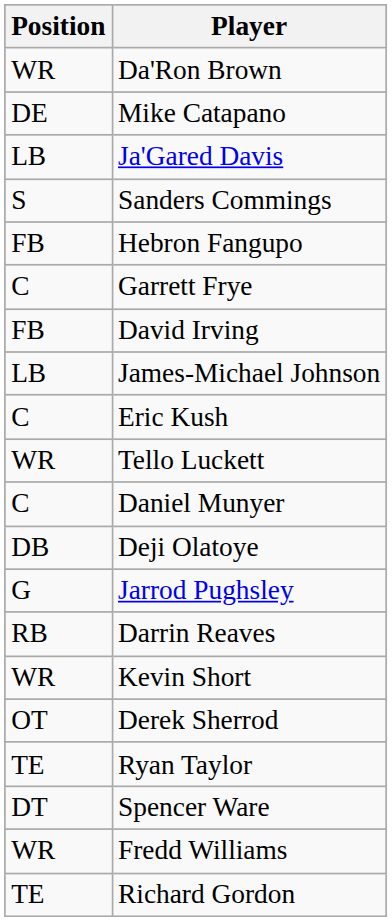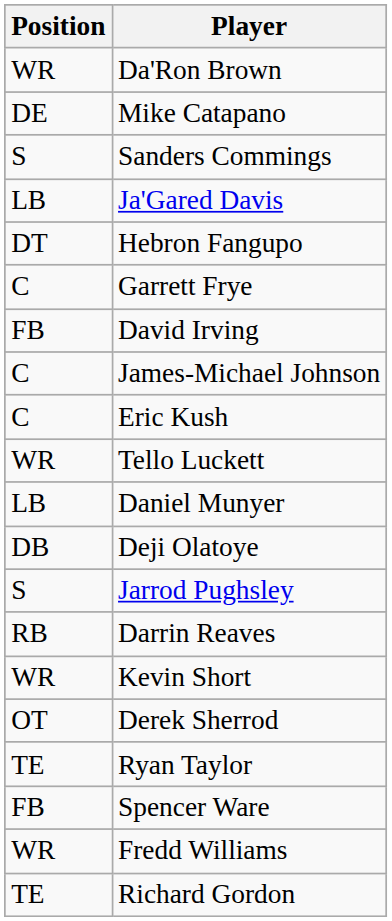rows swapped: (225, 199) <-> (201, 156)
(28, 243) FB -> (29, 243) DT
(29, 373) LB -> (20, 373) C
(20, 503) C -> (29, 503) LB
(21, 590) G -> (19, 590) S
(29, 807) DT -> (28, 807) FB
